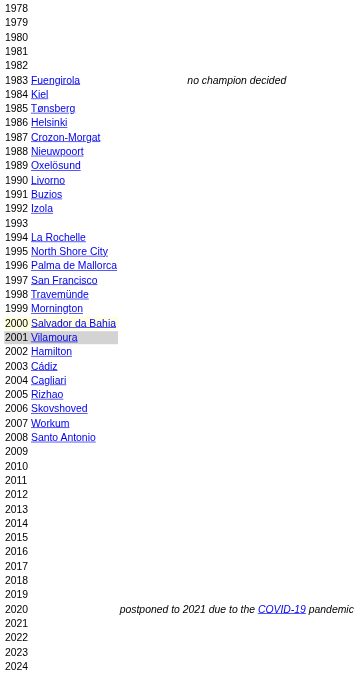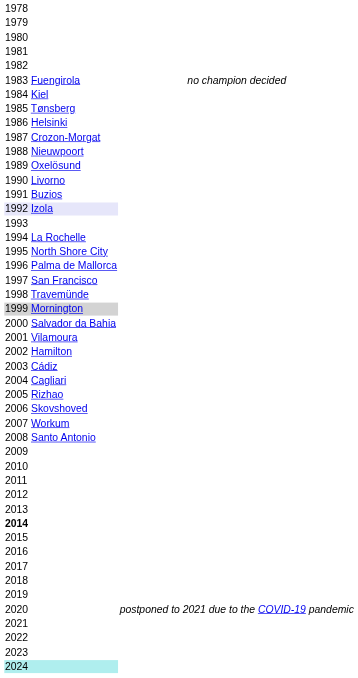(29, 209) no background -> (29, 209) lavender background
(44, 309) no background -> (44, 309) lightgrey background
(60, 323) lightyellow background -> (60, 323) no background
(41, 337) lightgrey background -> (41, 337) no background
(17, 523) normal -> (17, 523) bold
(17, 666) no background -> (17, 666) paleturquoise background
